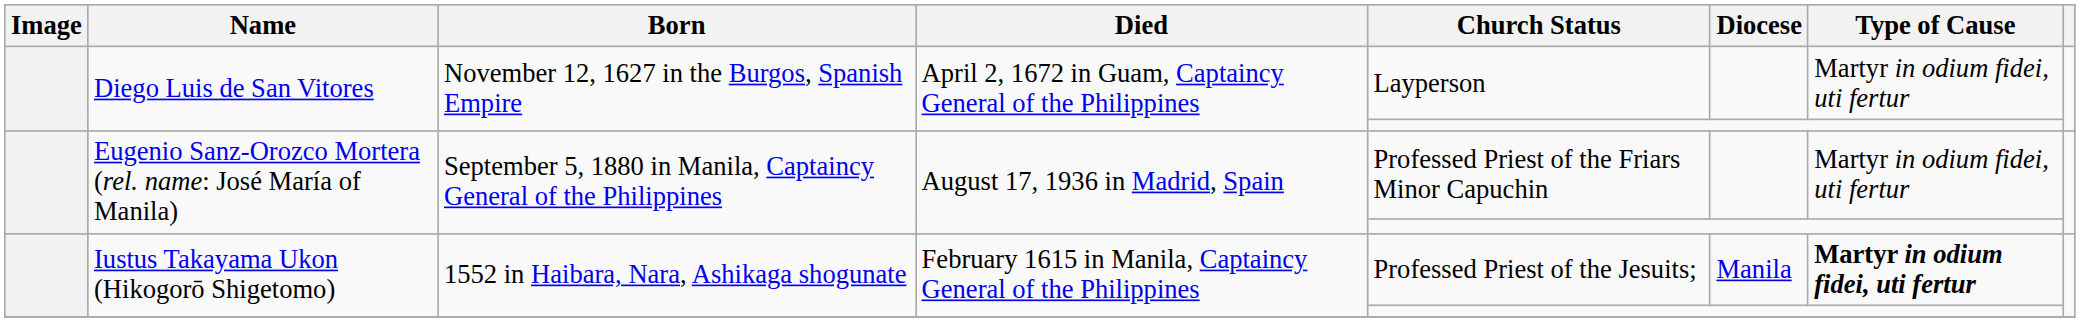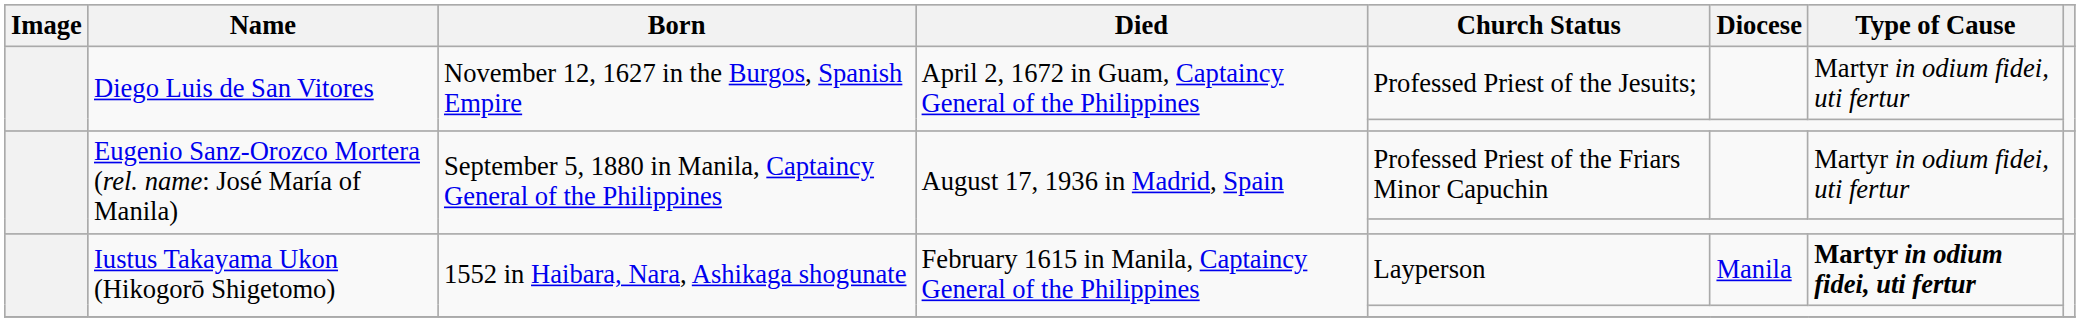(1430, 82) Layperson -> (1535, 82) Professed Priest of the Jesuits;
(1535, 268) Professed Priest of the Jesuits; -> (1430, 268) Layperson
